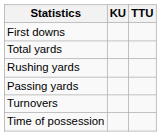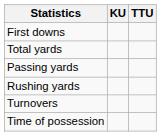rows swapped: (43, 67) <-> (43, 85)
